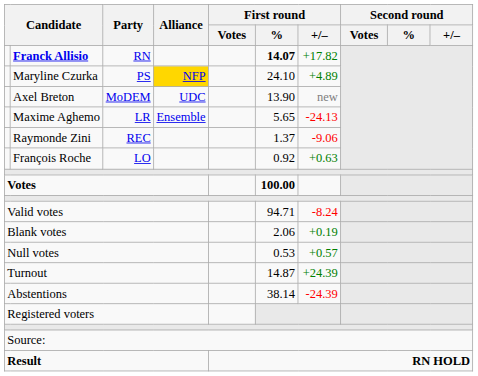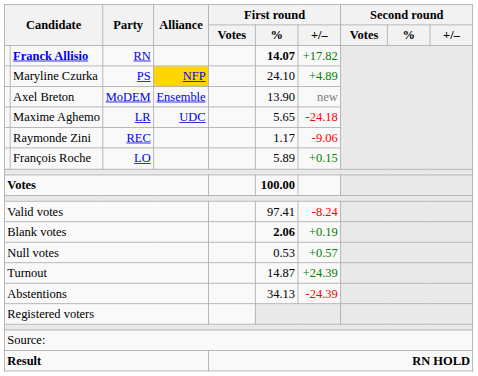(192, 97) UDC -> (181, 97) Ensemble
(181, 117) Ensemble -> (192, 117) UDC
(322, 117) -24.13 -> (322, 117) -24.18
(284, 138) 1.37 -> (284, 138) 1.17
(284, 158) 0.92 -> (284, 158) 5.89
(323, 158) +0.63 -> (323, 158) +0.15
(281, 211) 94.71 -> (281, 211) 97.41
(284, 232) normal -> (284, 232) bold
(281, 293) 38.14 -> (281, 293) 34.13
